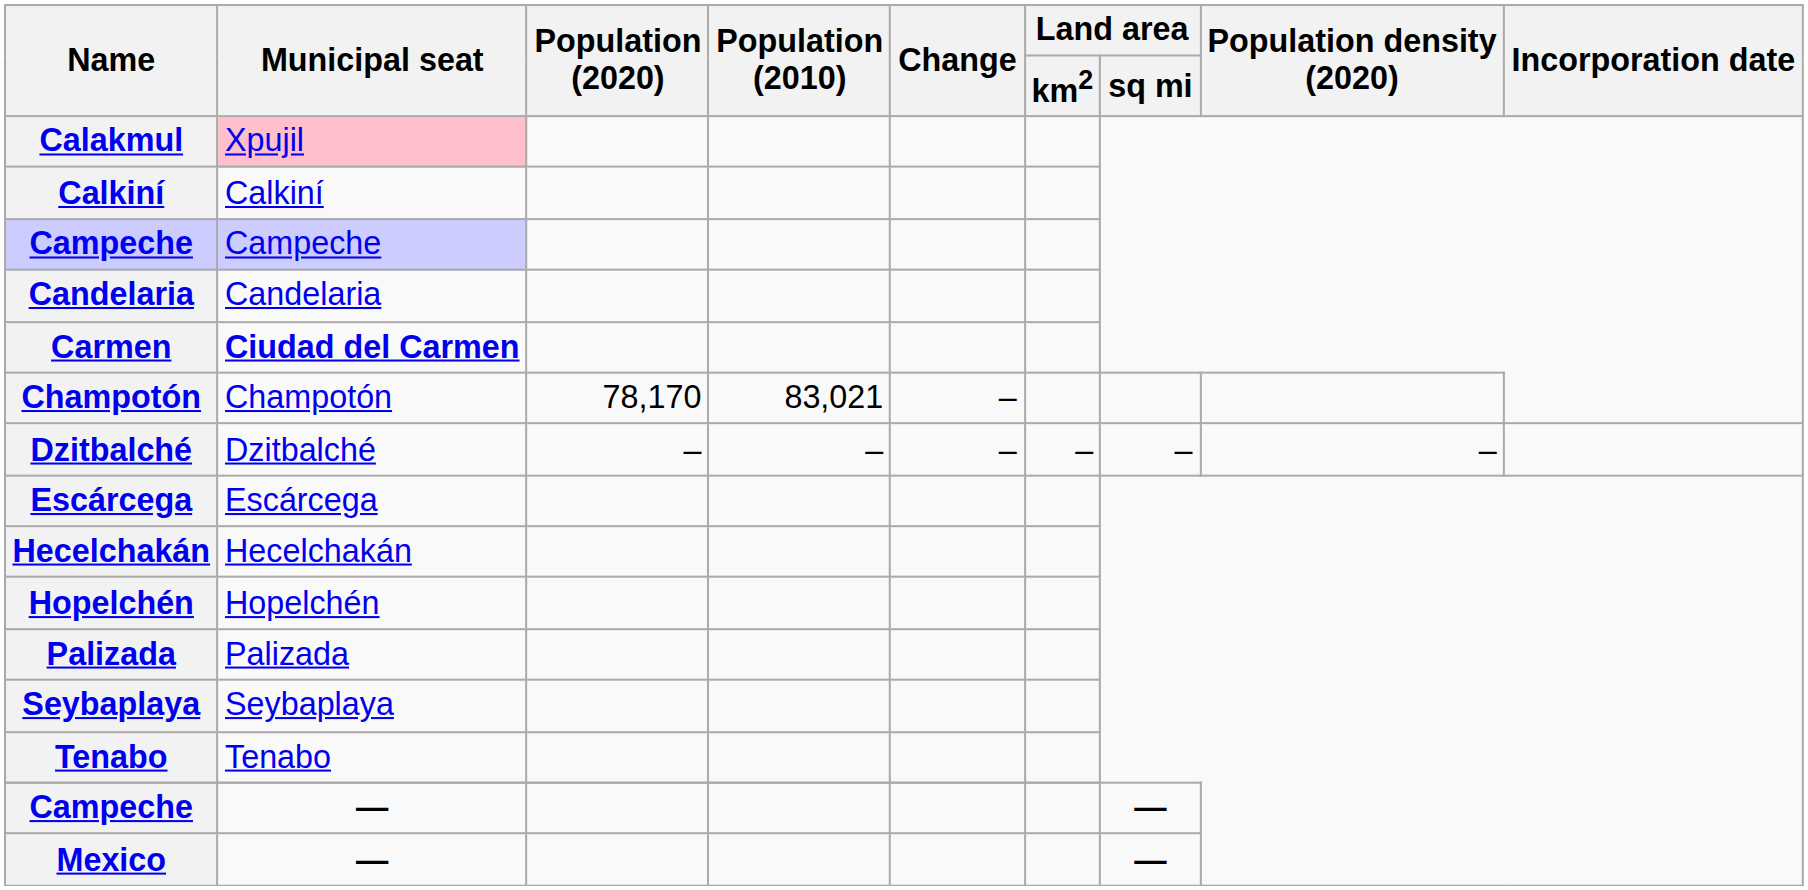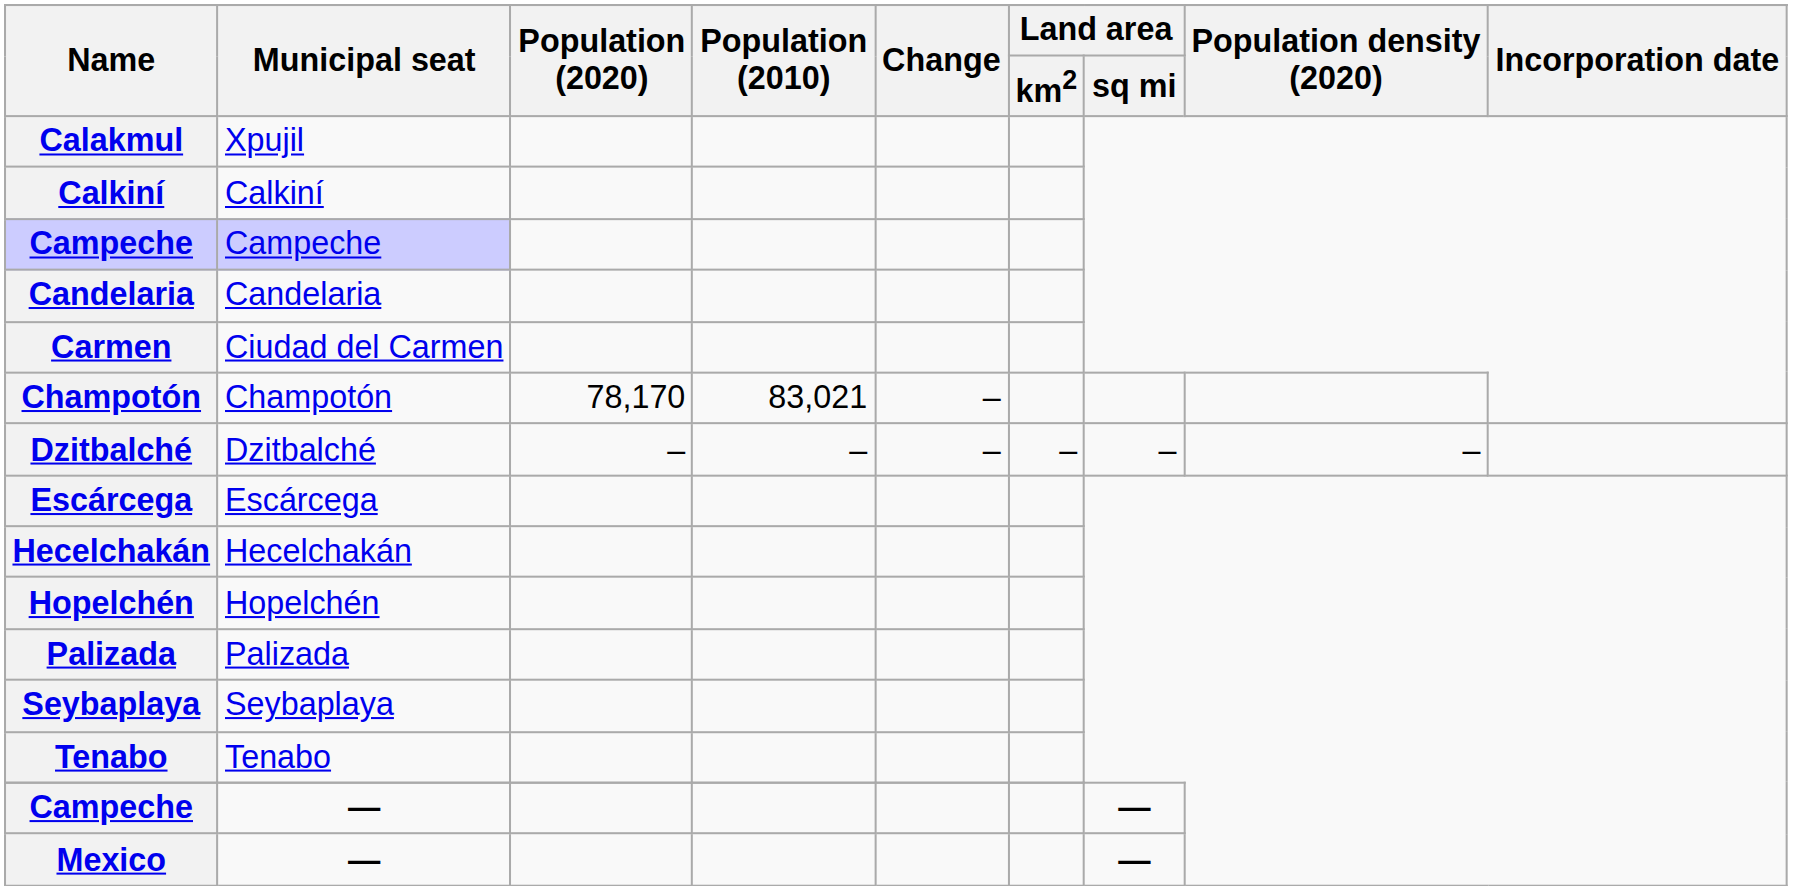(265, 141) pink background -> (265, 141) no background
(372, 346) bold -> (364, 346) normal
